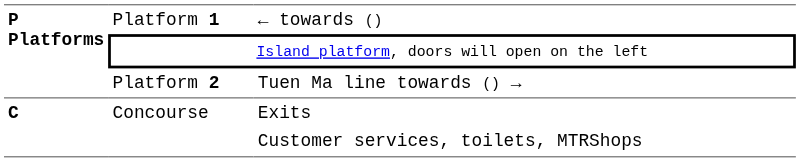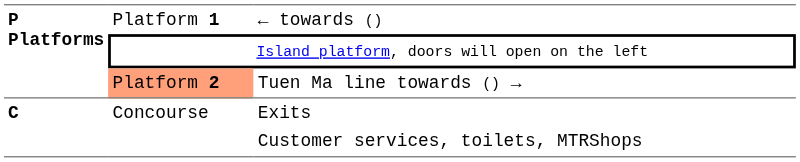(166, 83) no background -> (166, 83) lightsalmon background
